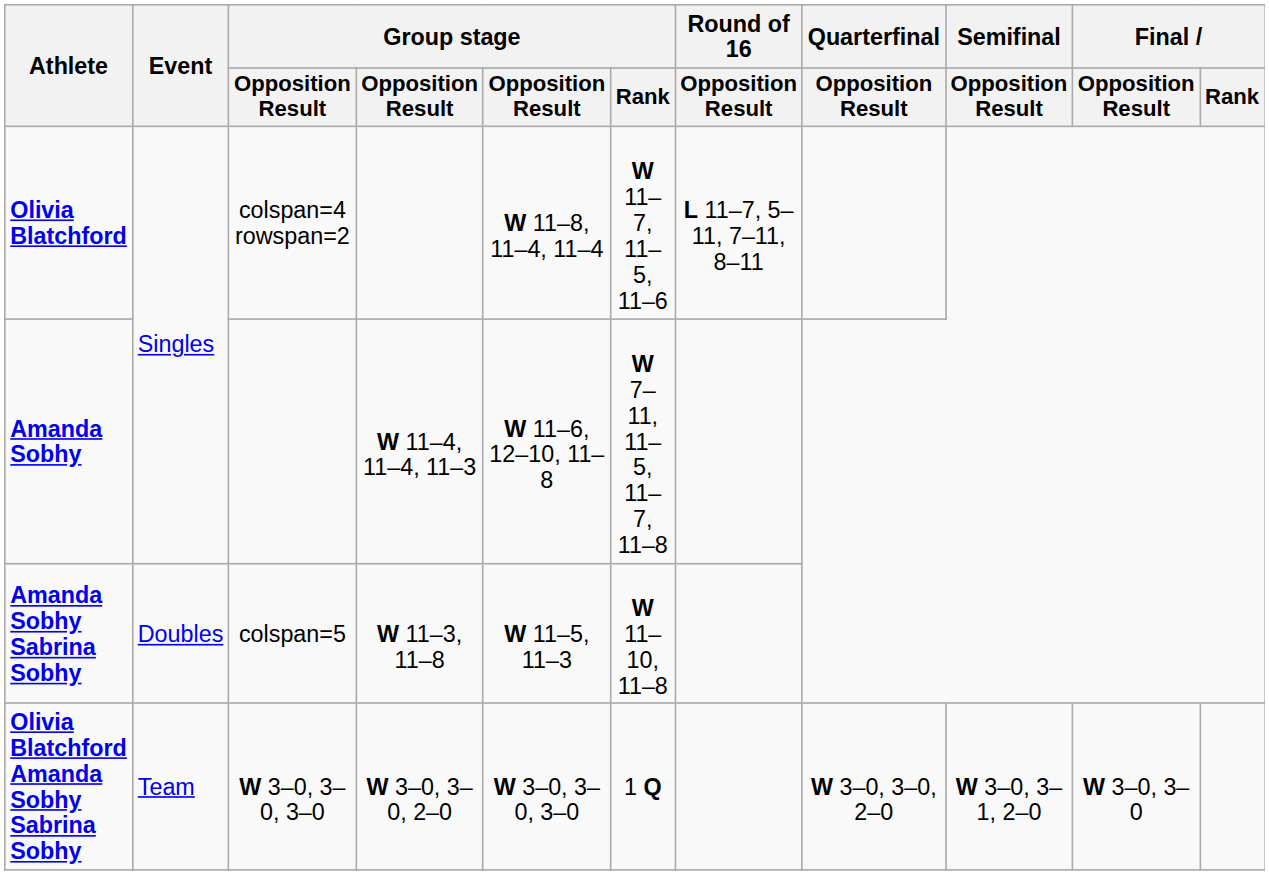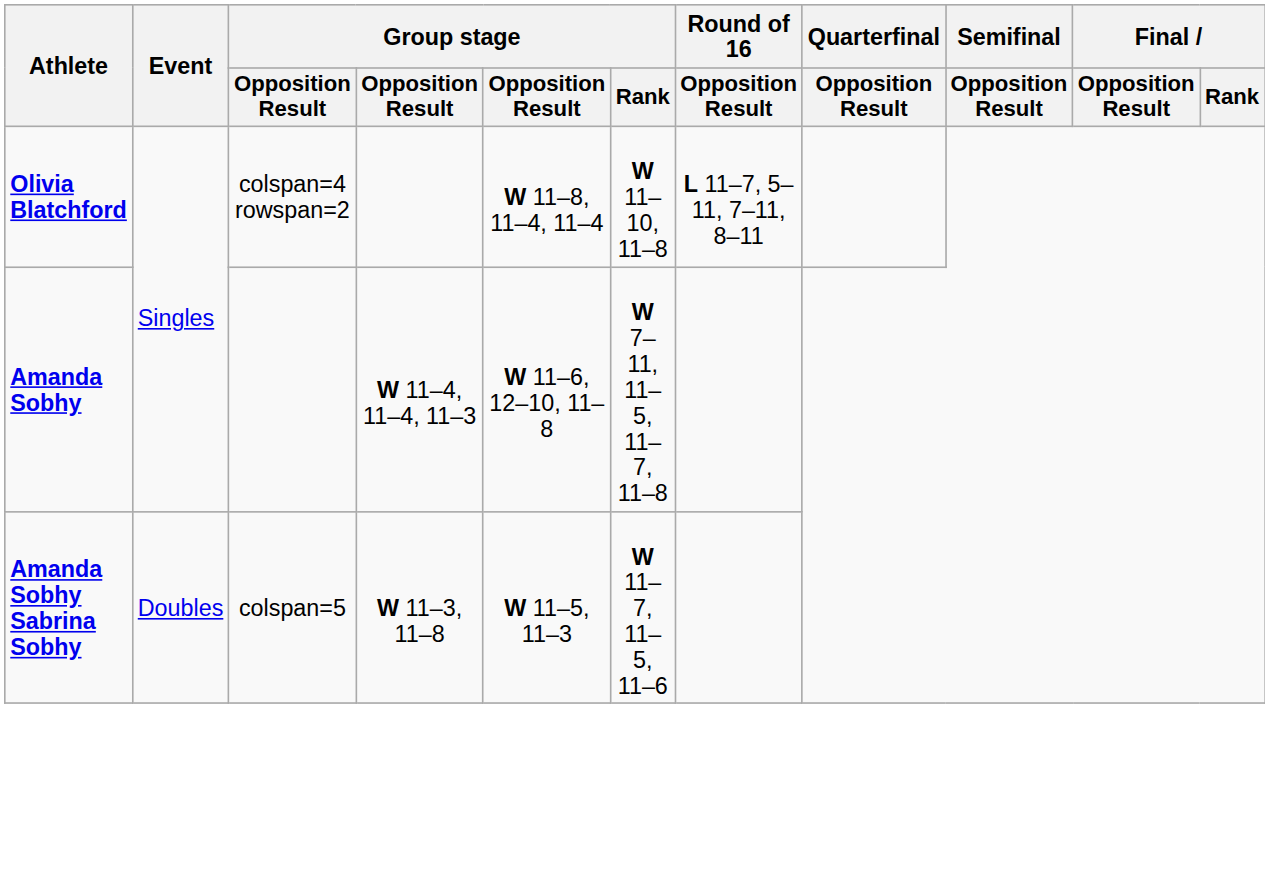(643, 236) W 11–7, 11–5, 11–6 -> (643, 210) W 11–10, 11–8
(643, 647) W 11–10, 11–8 -> (643, 621) W 11–7, 11–5, 11–6
- row: (69, 787)
